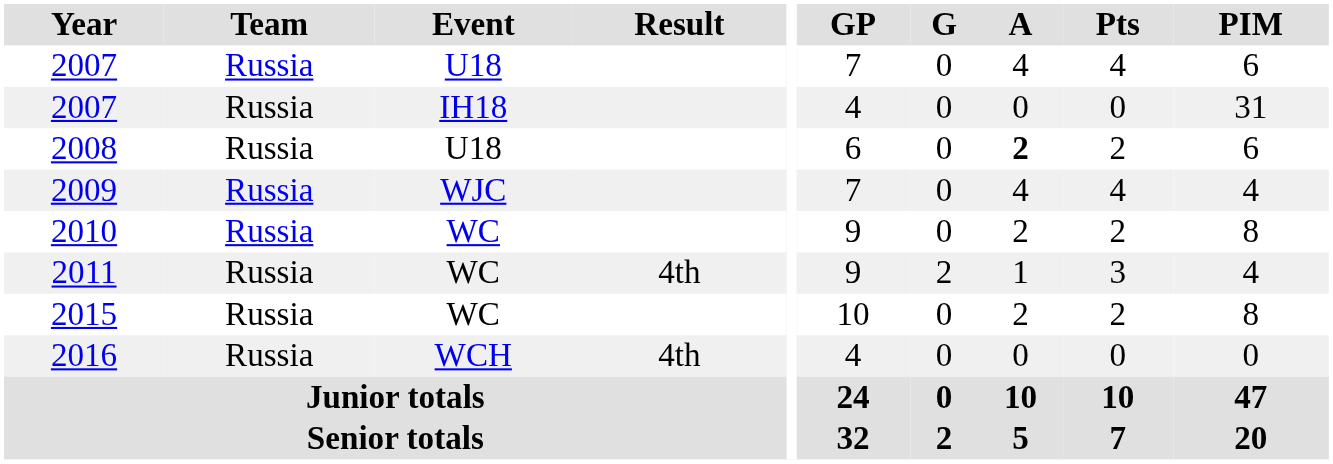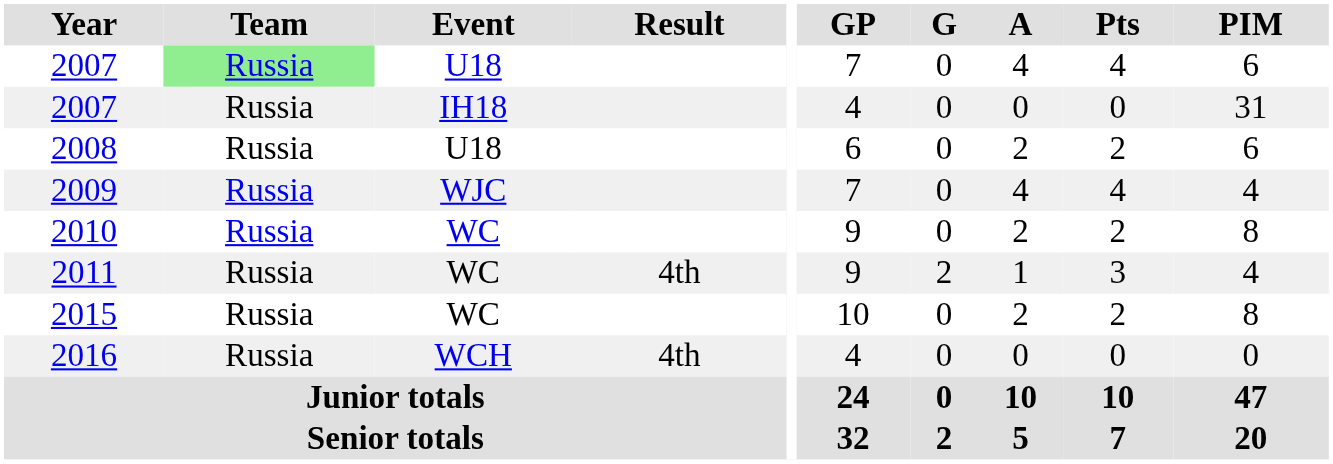(269, 65) no background -> (269, 65) lightgreen background
(1021, 148) bold -> (1021, 148) normal
